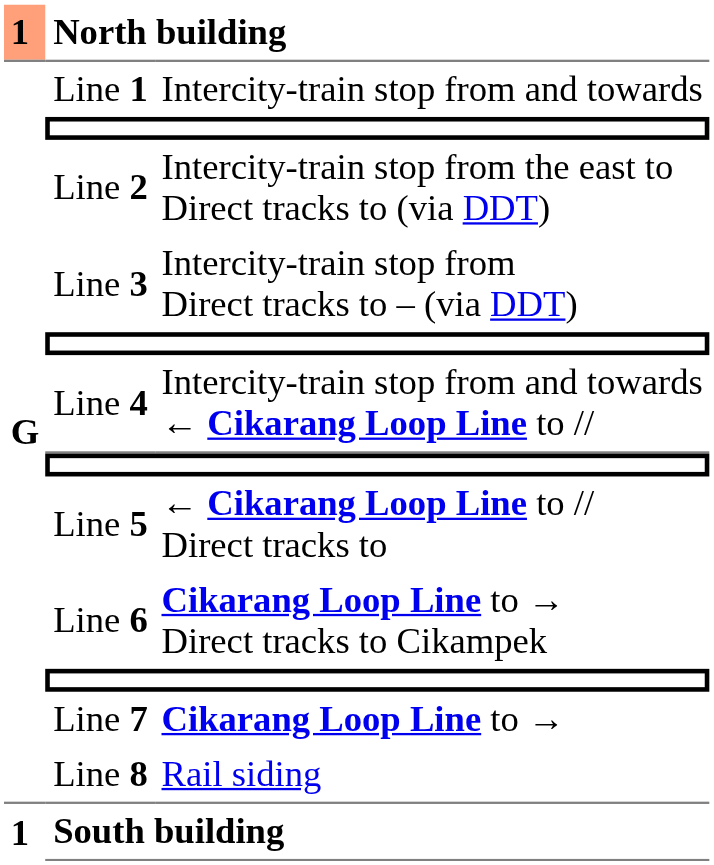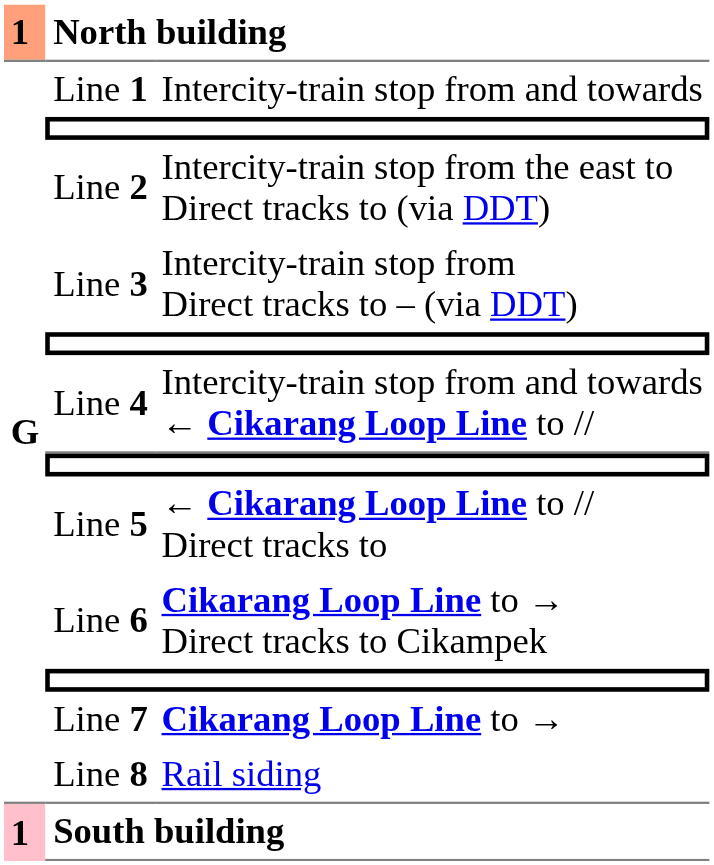(20, 831) no background -> (20, 831) pink background
